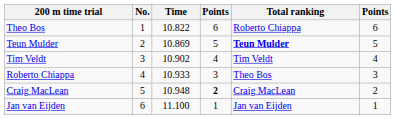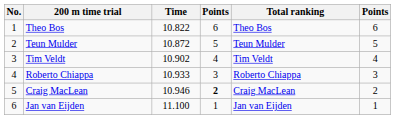columns swapped: (142, 12) <-> (69, 12)
(267, 28) Roberto Chiappa -> (253, 28) Theo Bos
(176, 43) 10.869 -> (176, 43) 10.872
(261, 43) bold -> (259, 43) normal
(253, 75) Theo Bos -> (267, 75) Roberto Chiappa
(176, 91) 10.948 -> (176, 91) 10.946
